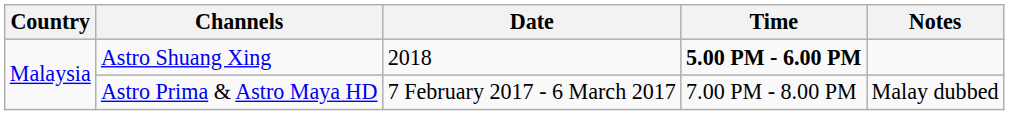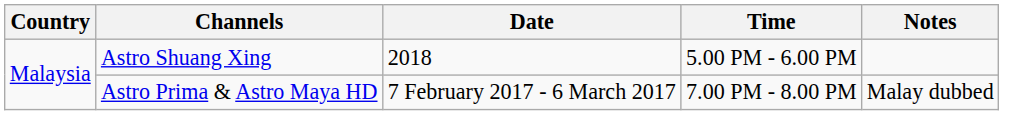(774, 57) bold -> (771, 57) normal
